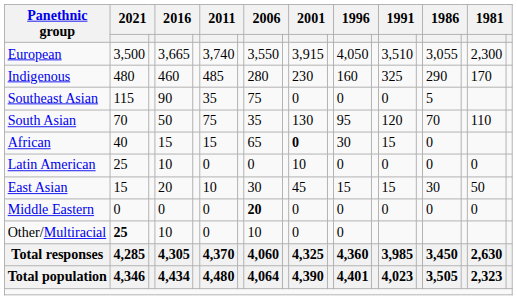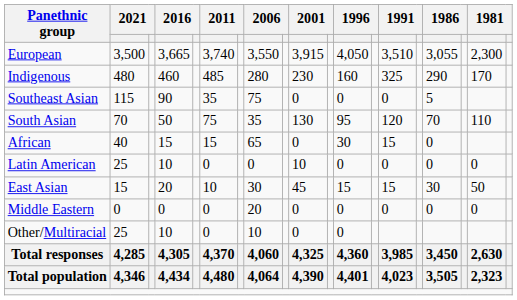(296, 143) bold -> (296, 143) normal
(254, 210) bold -> (254, 210) normal
(120, 232) bold -> (120, 232) normal
